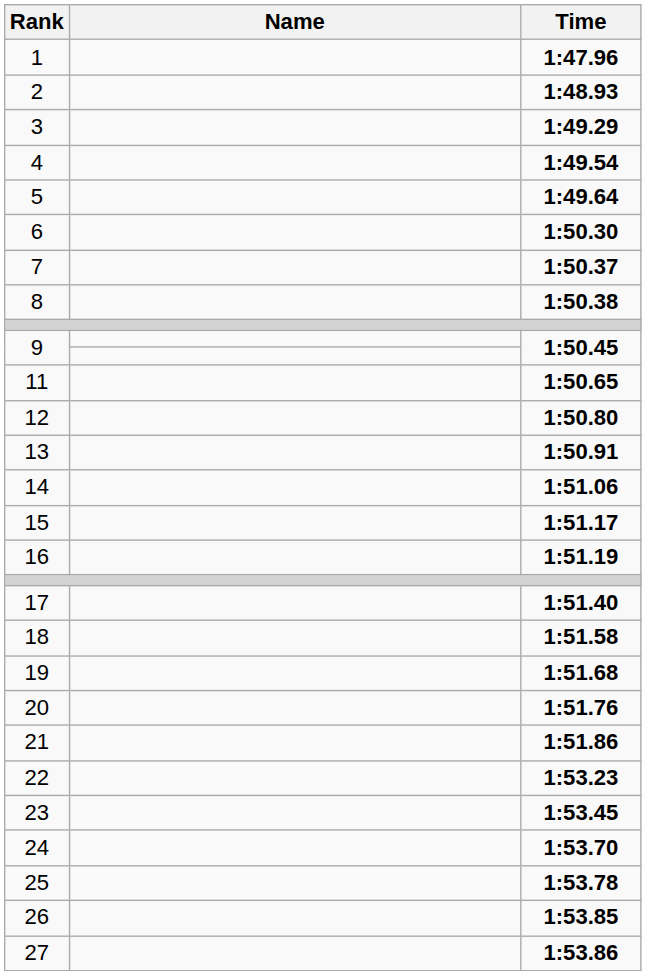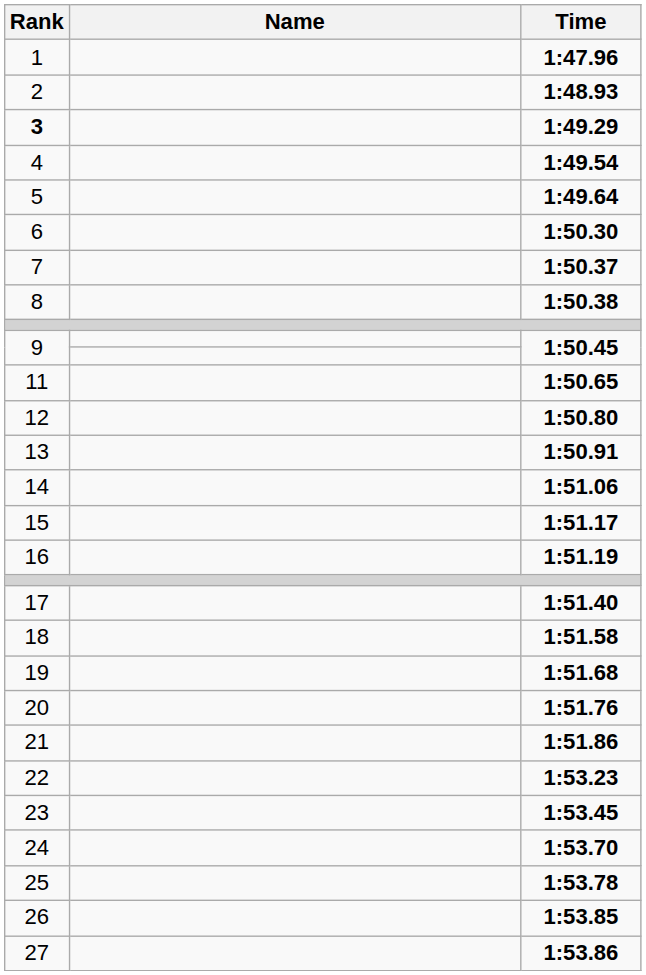(37, 127) normal -> (37, 127) bold
